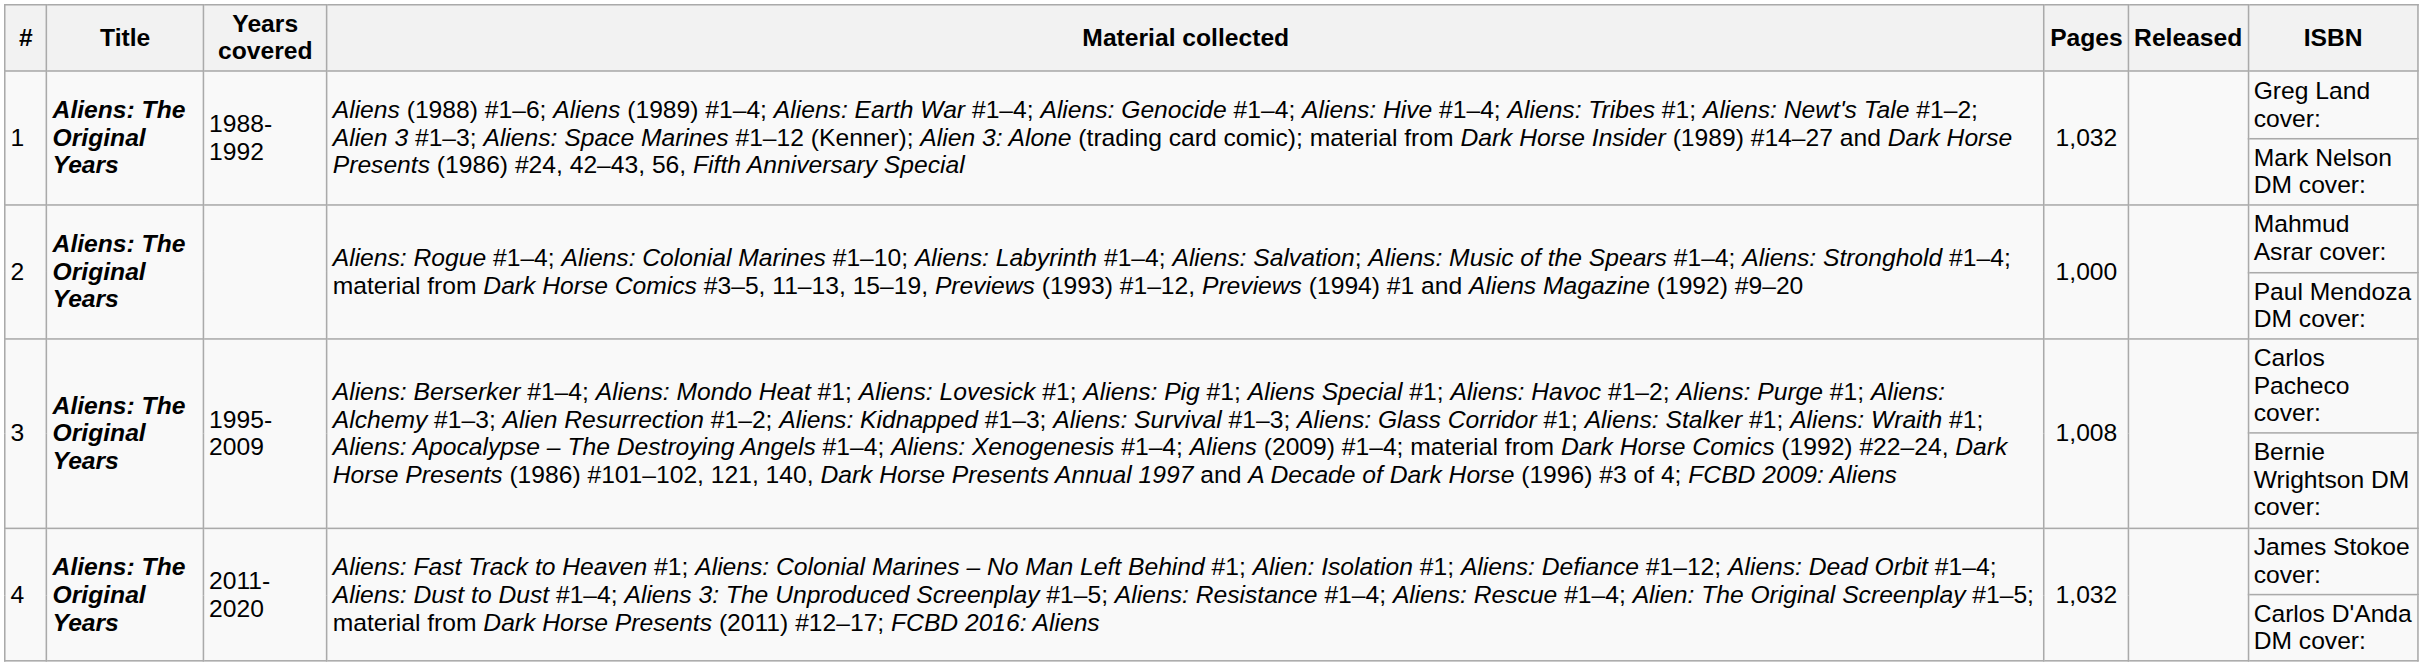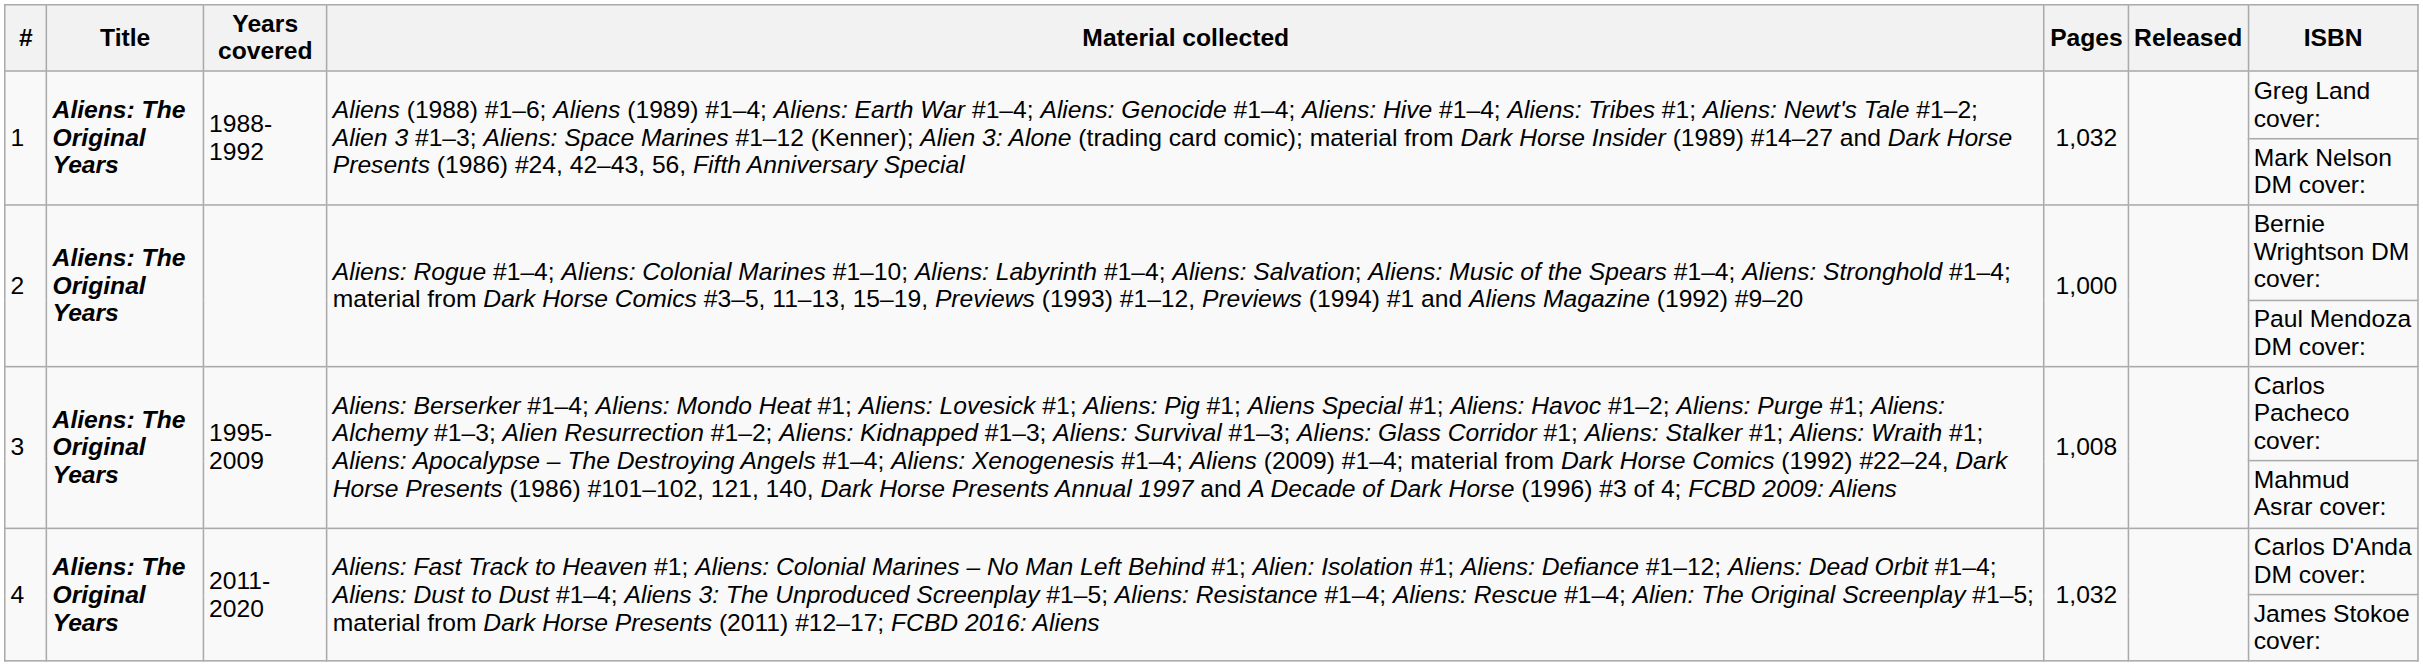(2320, 238) Mahmud Asrar cover: -> (2331, 252) Bernie Wrightson DM cover:
(2331, 480) Bernie Wrightson DM cover: -> (2320, 494) Mahmud Asrar cover:
(2332, 560) James Stokoe cover: -> (2333, 560) Carlos D'Anda DM cover:
(2333, 627) Carlos D'Anda DM cover: -> (2332, 627) James Stokoe cover:
